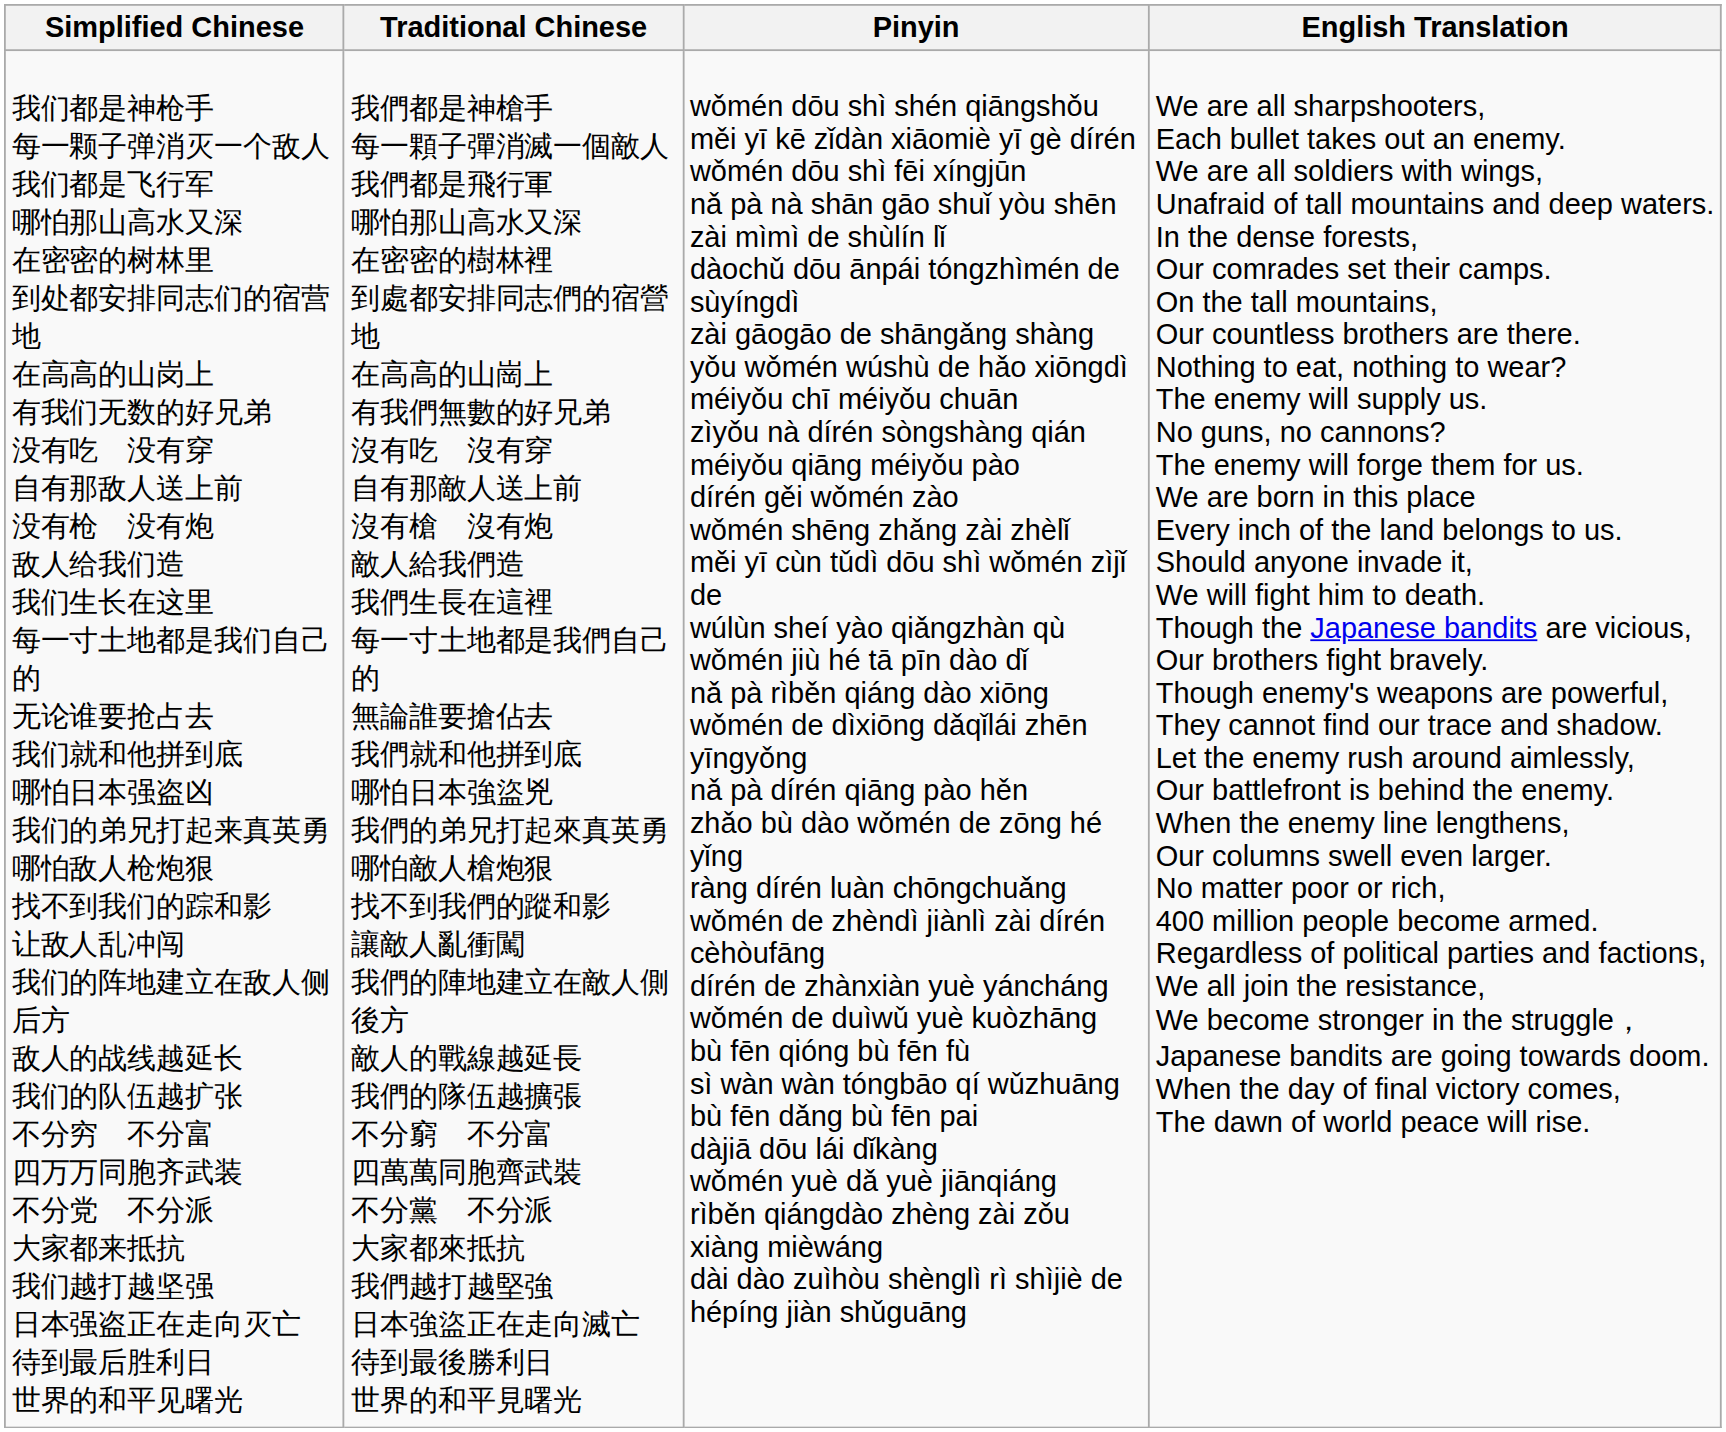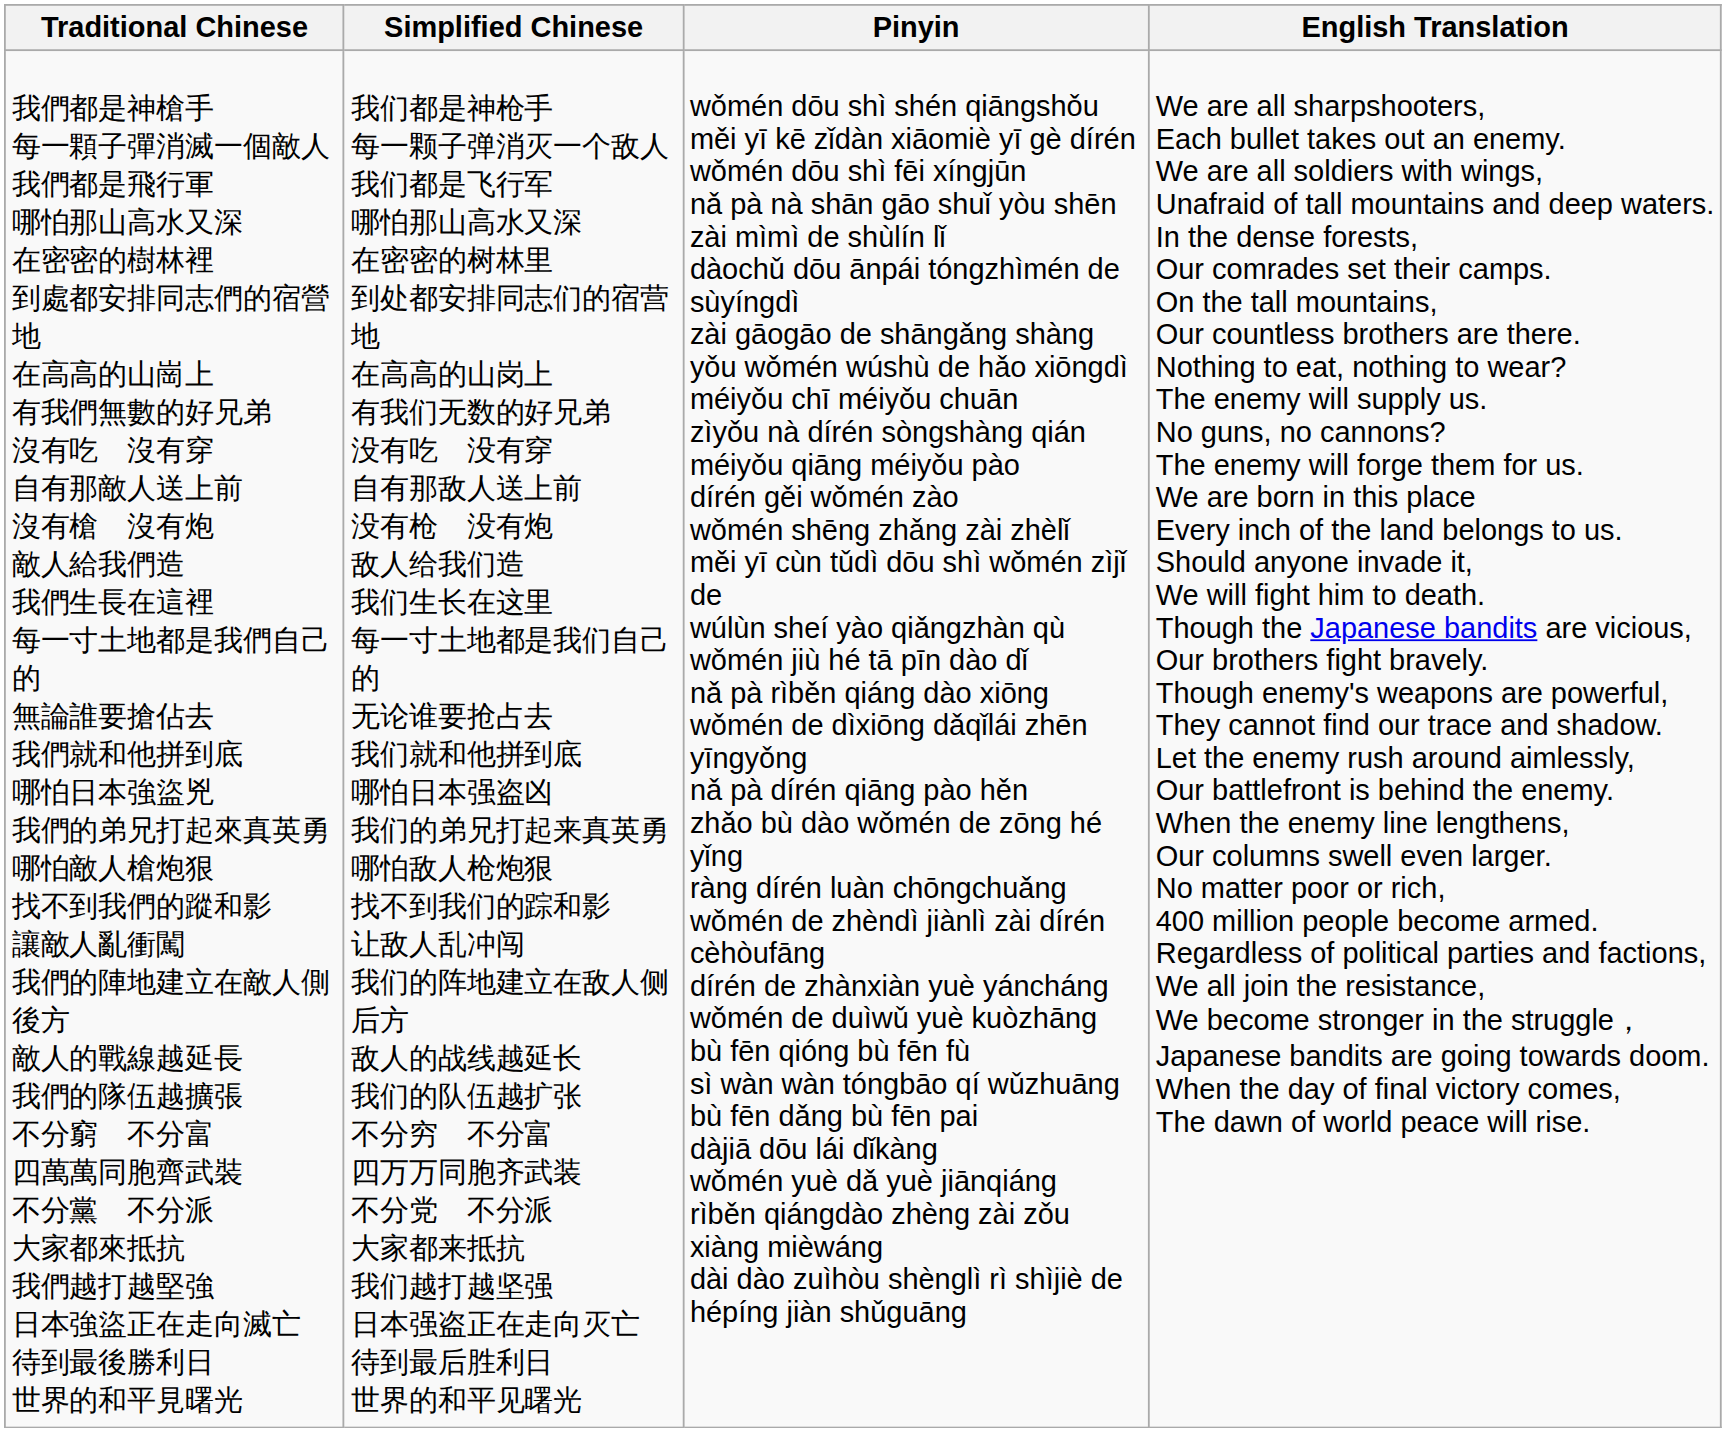columns swapped: (174, 27) <-> (514, 27)
